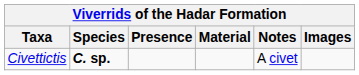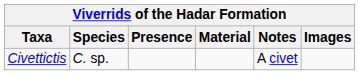(92, 59) bold -> (91, 59) normal
